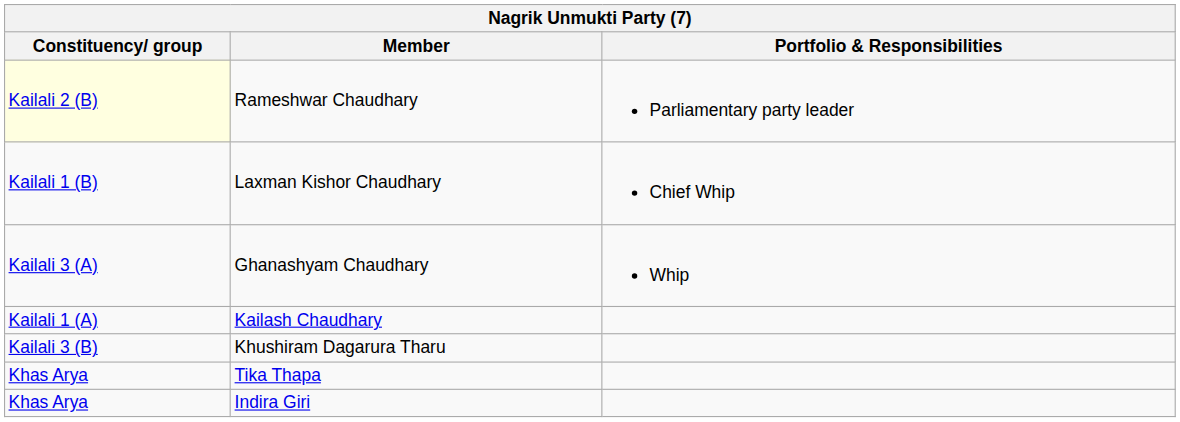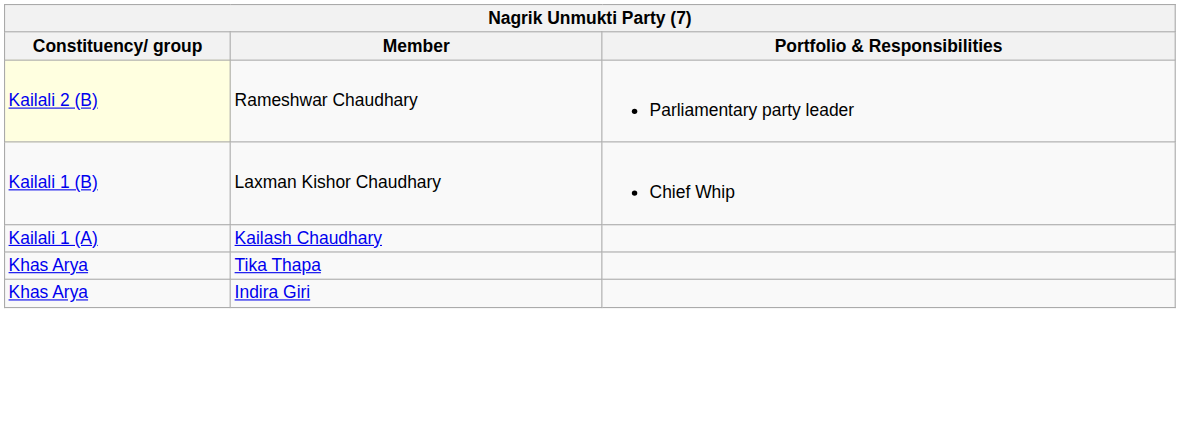- row: (332, 265)
- row: (340, 347)
